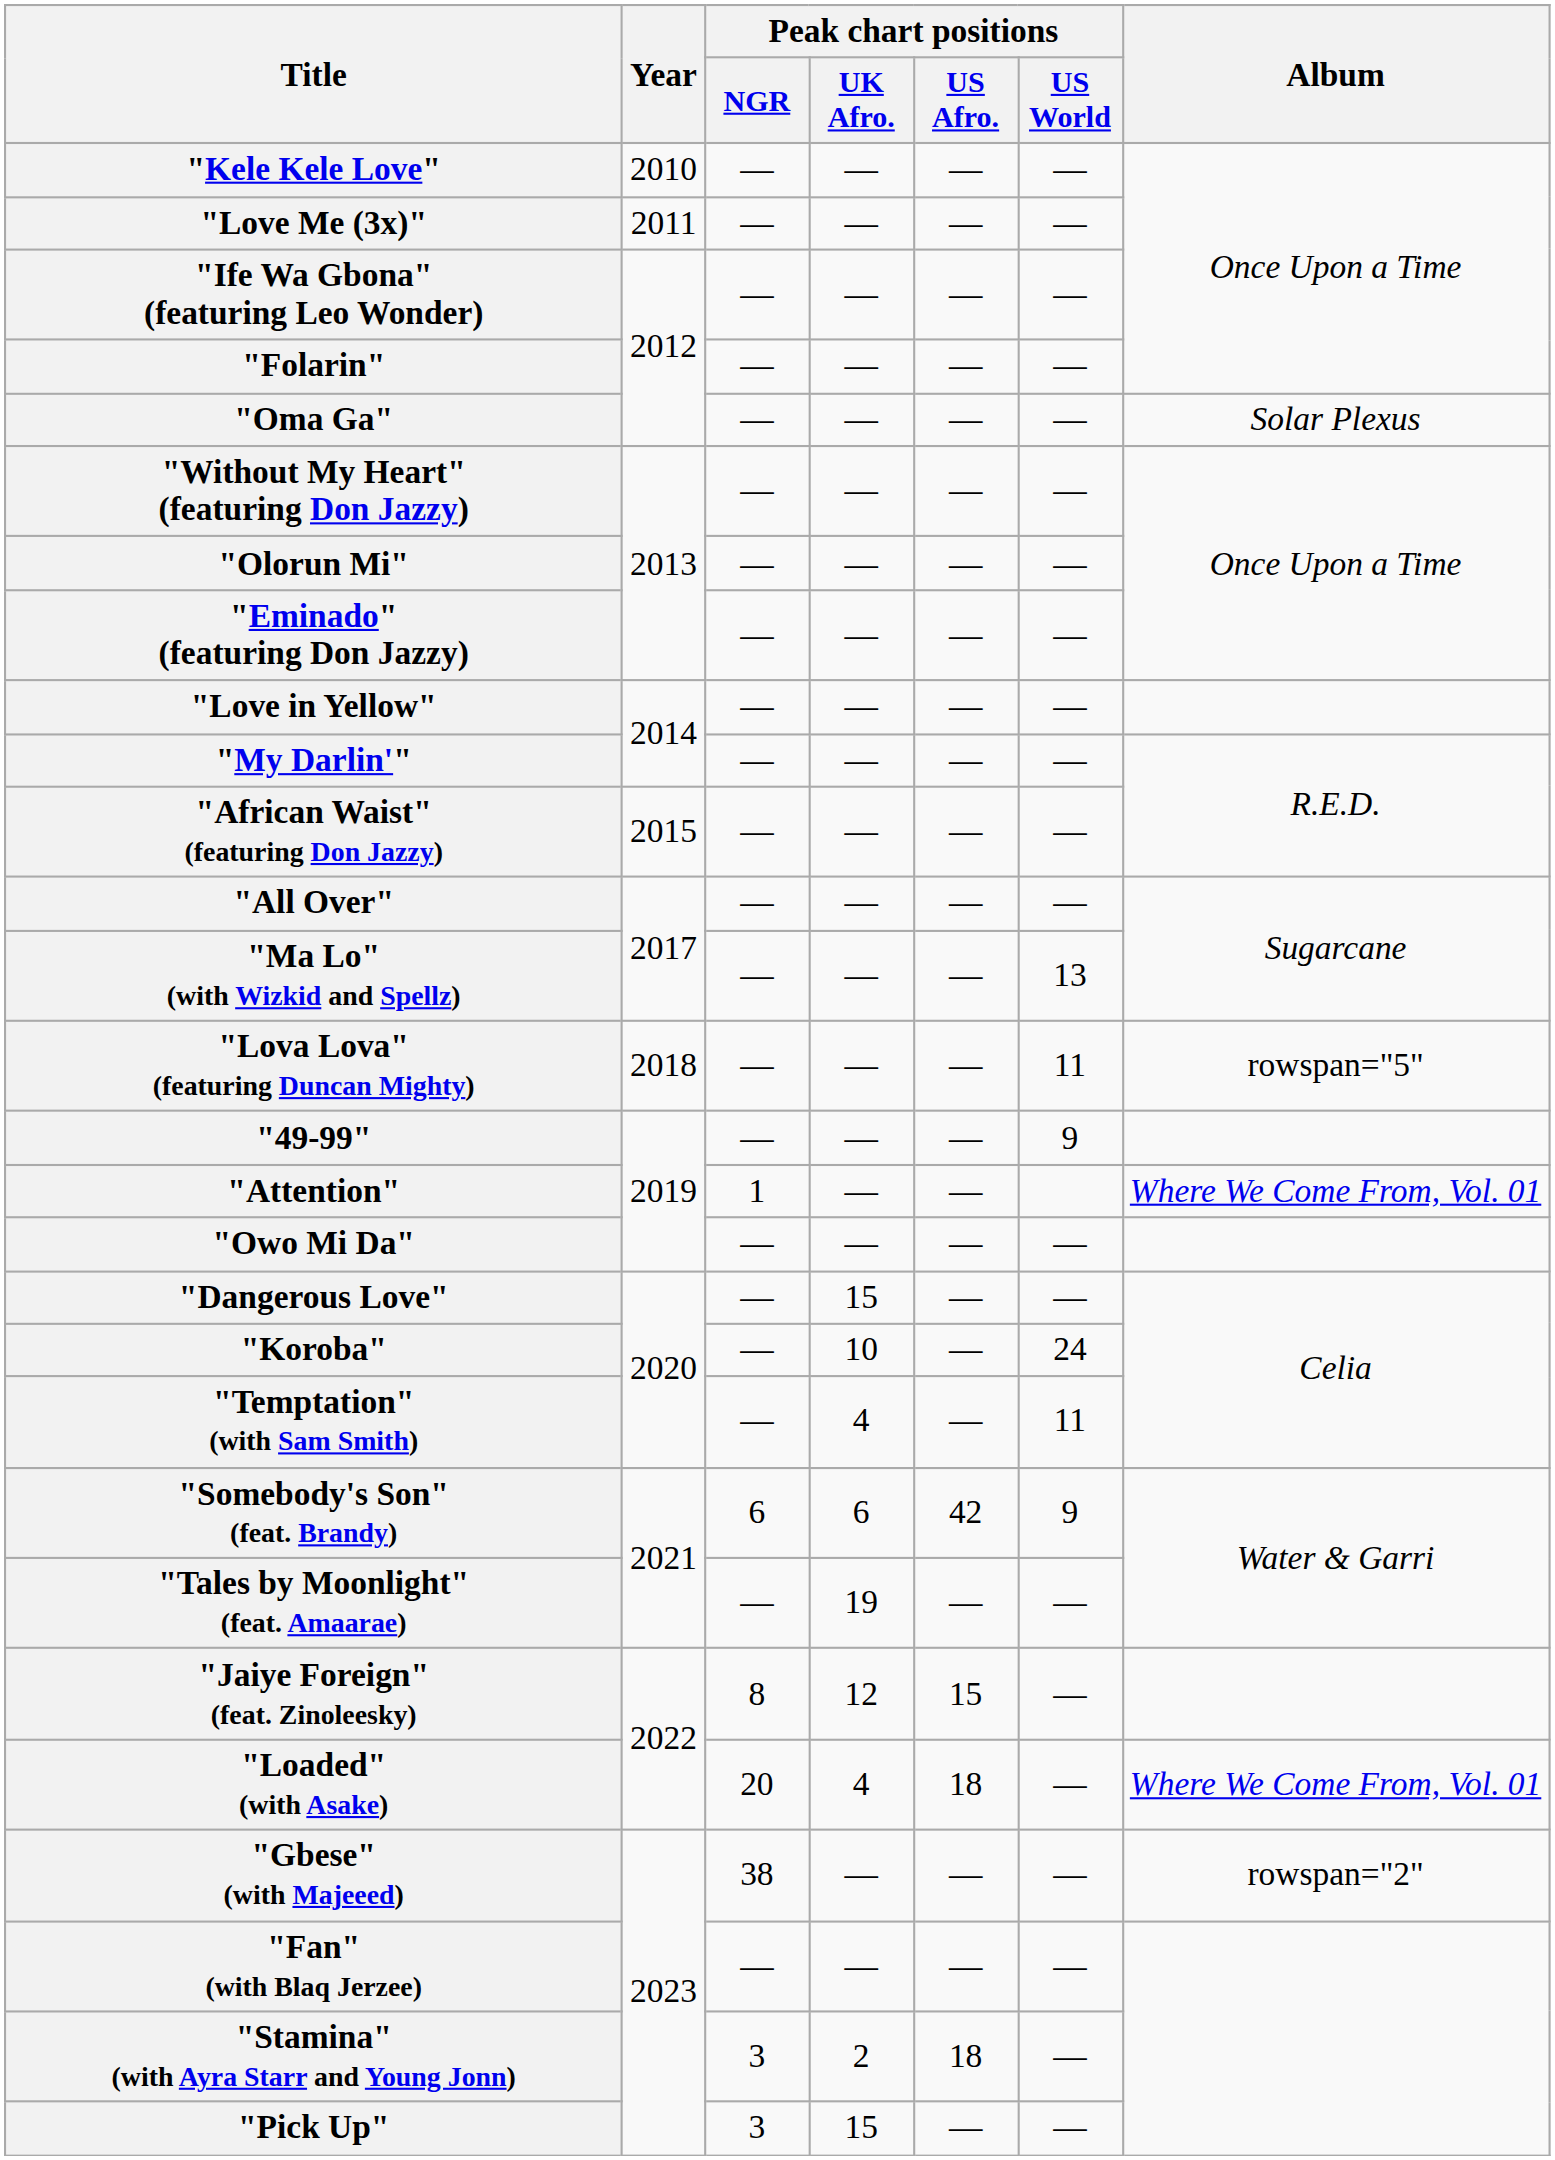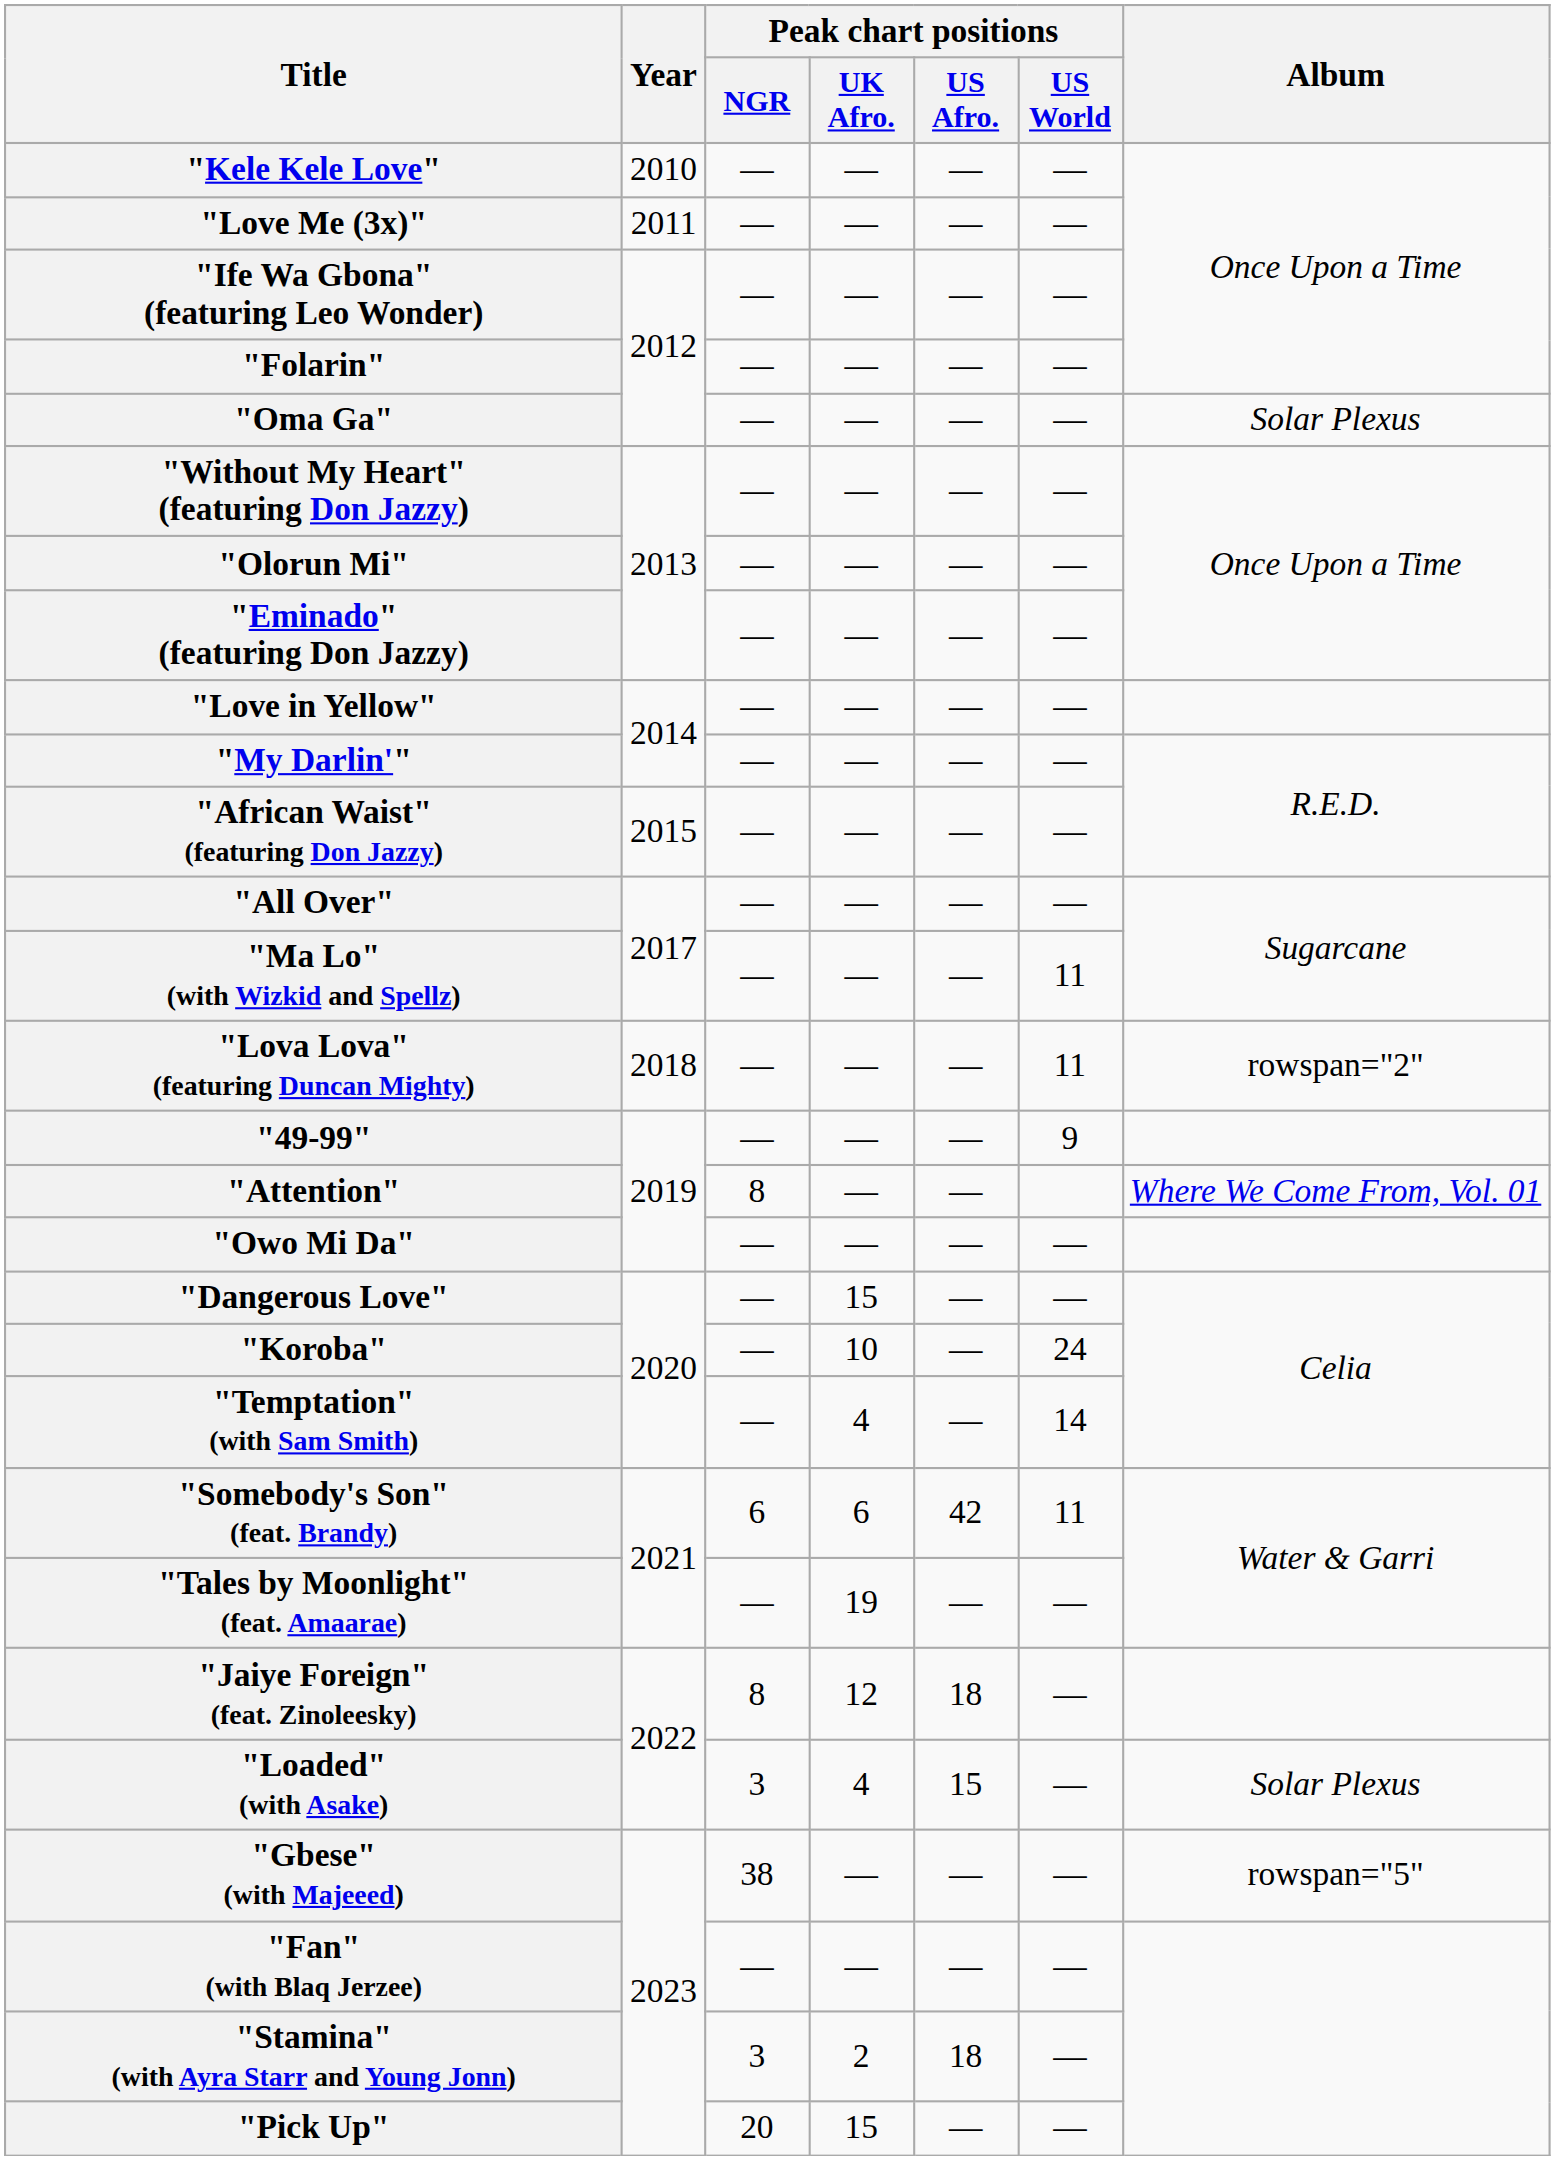(1070, 974) 13 -> (1070, 974) 11
(1336, 1065) rowspan="5" -> (1336, 1065) rowspan="2"
(757, 1190) 1 -> (757, 1190) 8
(1070, 1421) 11 -> (1070, 1421) 14
(1070, 1512) 9 -> (1070, 1512) 11
(966, 1693) 15 -> (966, 1693) 18
(757, 1784) 20 -> (757, 1784) 3
(966, 1784) 18 -> (966, 1784) 15
(1336, 1784) Where We Come From, Vol. 01 -> (1336, 1784) Solar Plexus
(1336, 1874) rowspan="2" -> (1336, 1874) rowspan="5"
(757, 2127) 3 -> (757, 2127) 20
